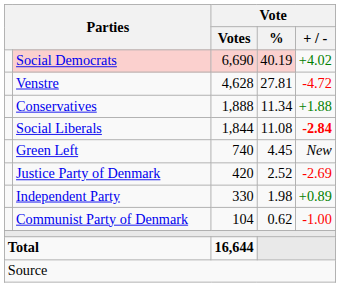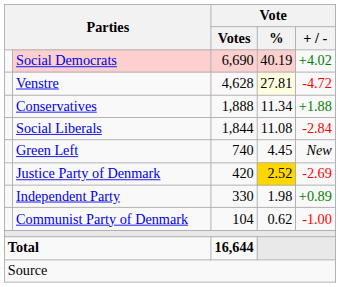(276, 83) no background -> (276, 83) lightyellow background
(317, 128) bold -> (317, 128) normal
(280, 173) no background -> (280, 173) gold background
